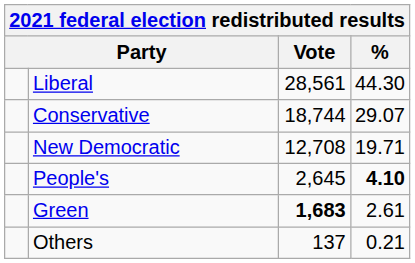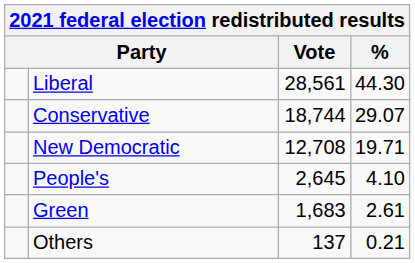(385, 178) bold -> (385, 178) normal
(321, 210) bold -> (321, 210) normal
